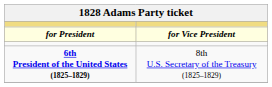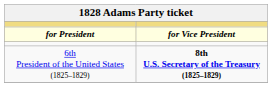(70, 64) bold -> (70, 64) normal
(202, 64) normal -> (202, 64) bold
